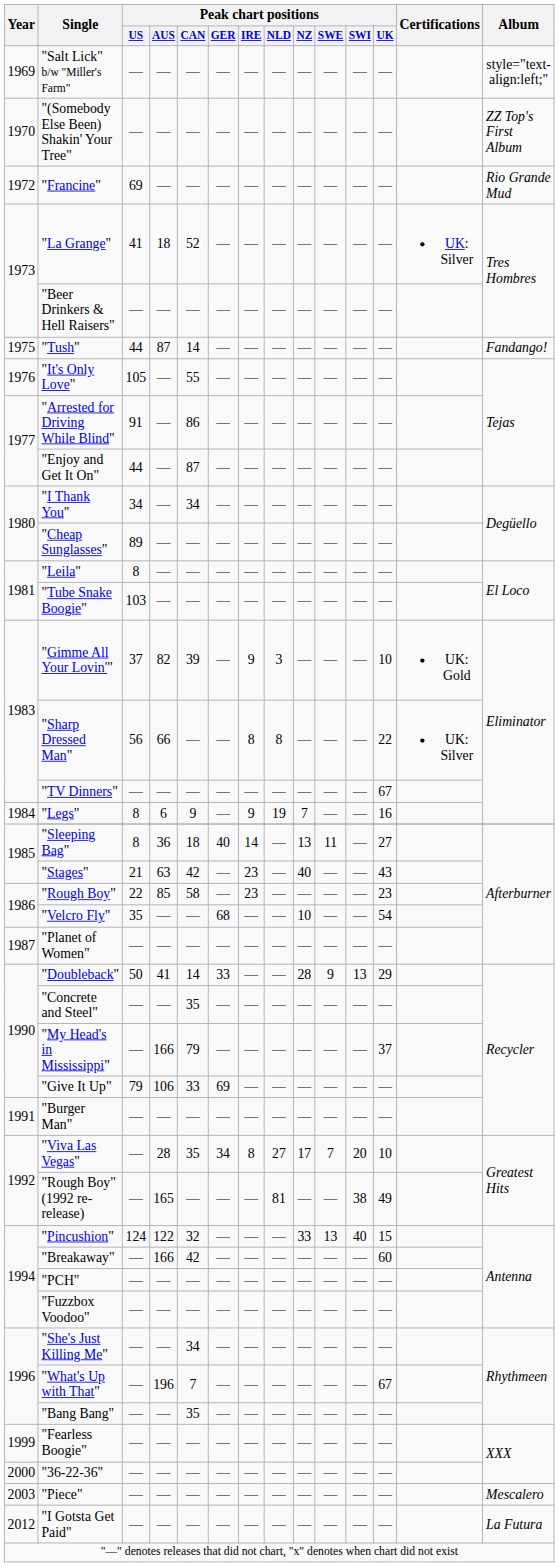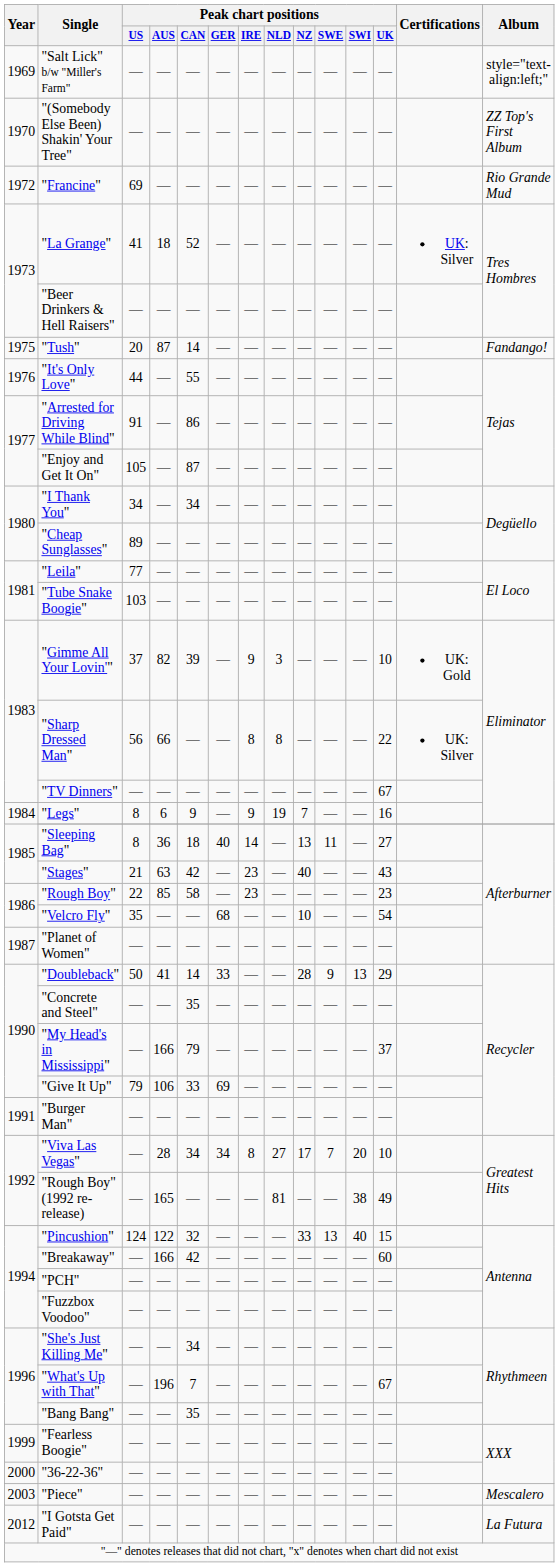(136, 347) 44 -> (136, 347) 20
(136, 377) 105 -> (136, 377) 44
(136, 467) 44 -> (136, 467) 105
(136, 571) 8 -> (136, 571) 77
(193, 1153) 35 -> (193, 1153) 34
